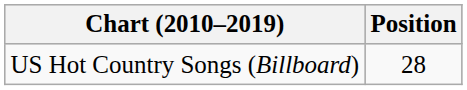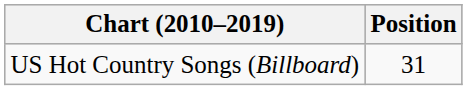(414, 63) 28 -> (414, 63) 31
